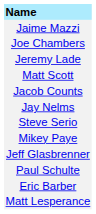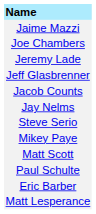(48, 75) Matt Scott -> (48, 75) Jeff Glasbrenner
(48, 154) Jeff Glasbrenner -> (48, 154) Matt Scott
